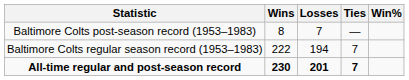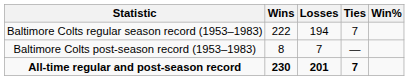rows swapped: (135, 49) <-> (135, 31)
